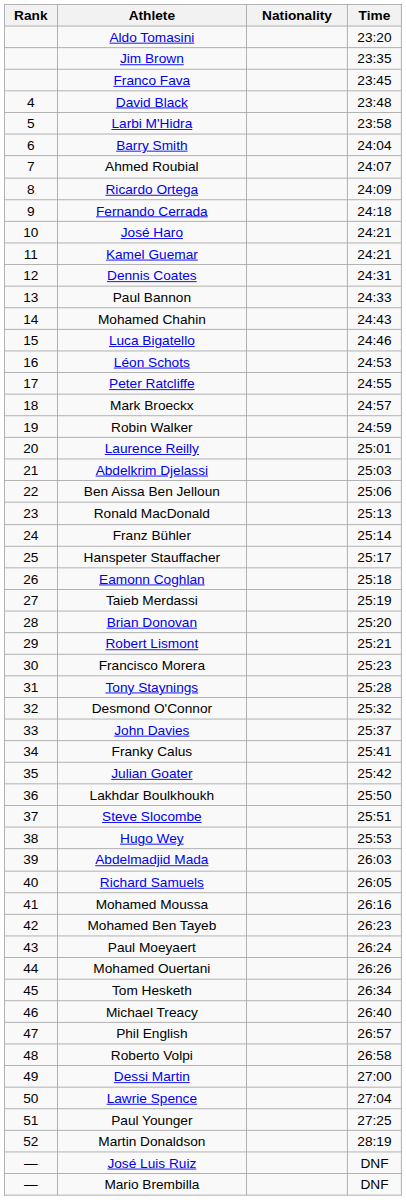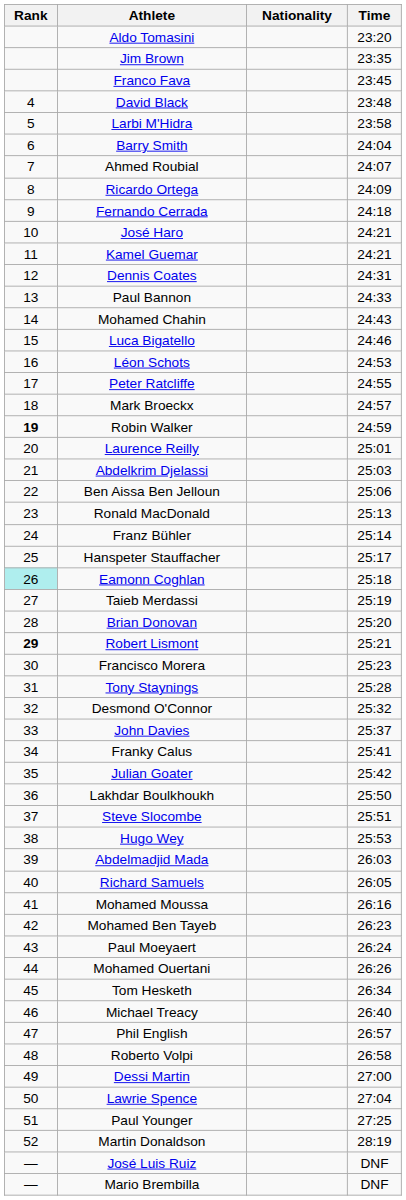(31, 427) normal -> (31, 427) bold
(31, 579) no background -> (31, 579) paleturquoise background
(31, 643) normal -> (31, 643) bold
